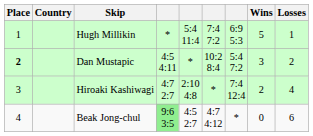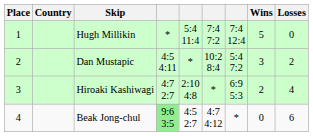(236, 34) 6:9 5:3 -> (236, 34) 7:4 12:4
(292, 34) 1 -> (292, 34) 0
(18, 62) bold -> (18, 62) normal
(236, 90) 7:4 12:4 -> (236, 90) 6:9 5:3
